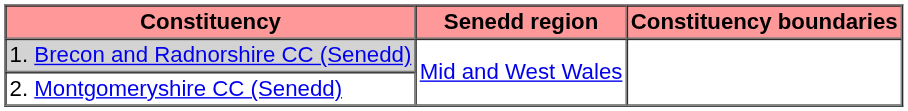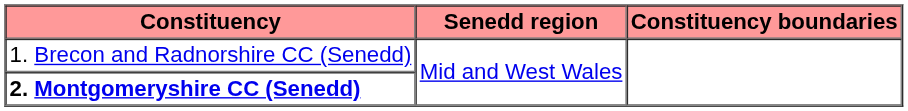(210, 55) lightgrey background -> (210, 55) no background
(176, 88) normal -> (185, 88) bold
